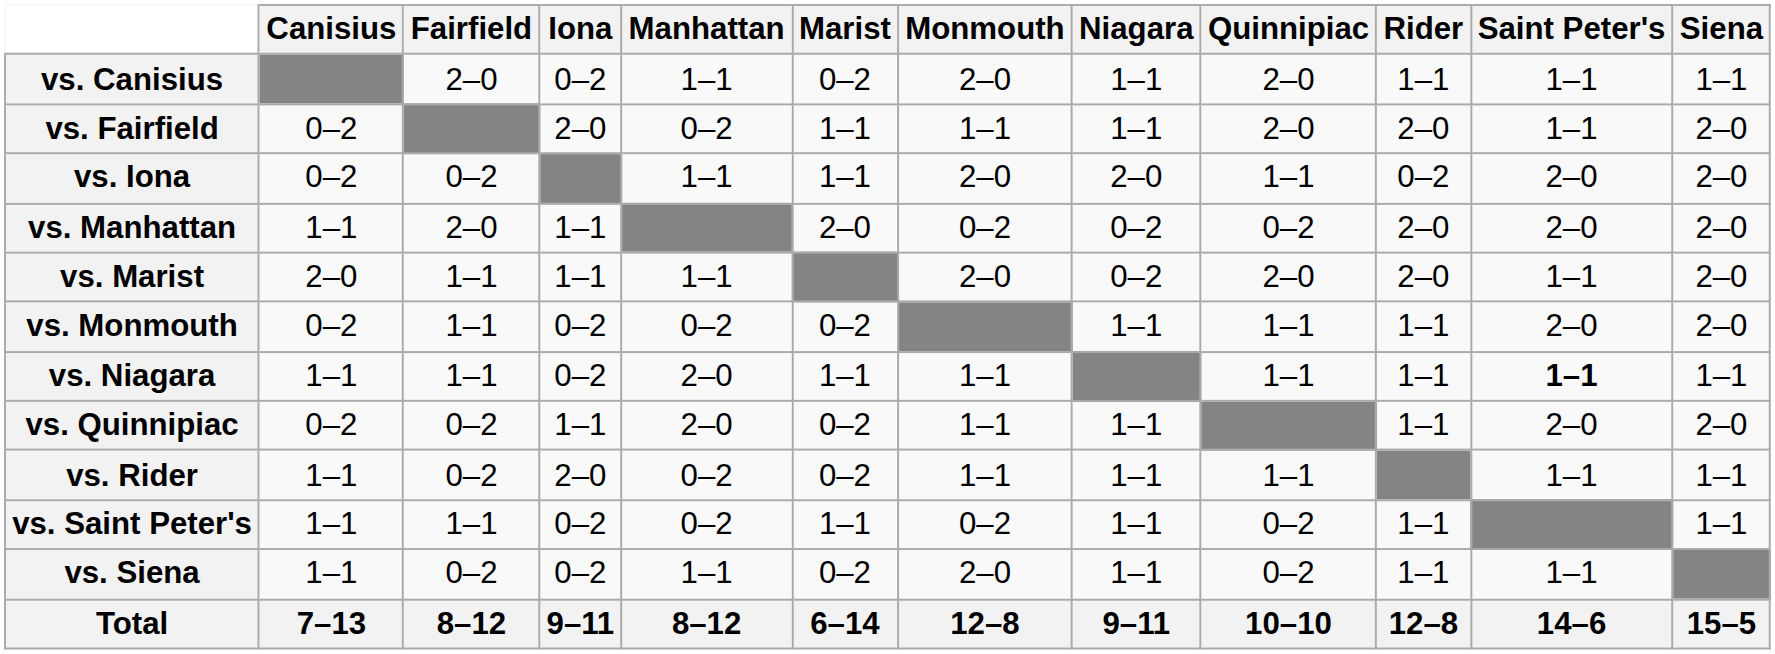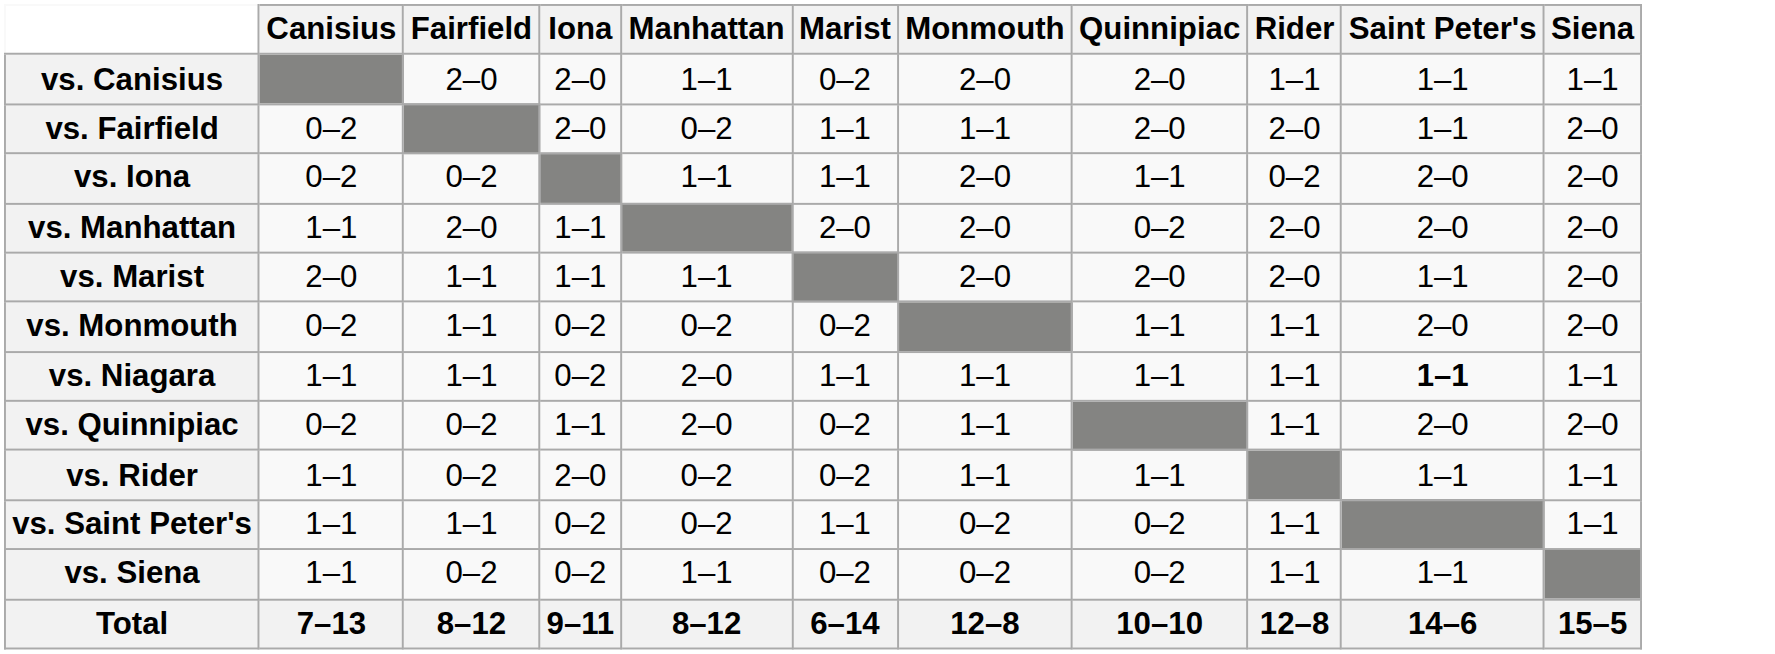- column: (1136, 29)
(580, 78) 0–2 -> (580, 78) 2–0
(985, 227) 0–2 -> (985, 227) 2–0
(985, 573) 2–0 -> (985, 573) 0–2
